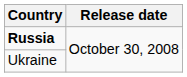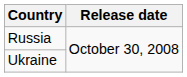(31, 38) bold -> (29, 38) normal
